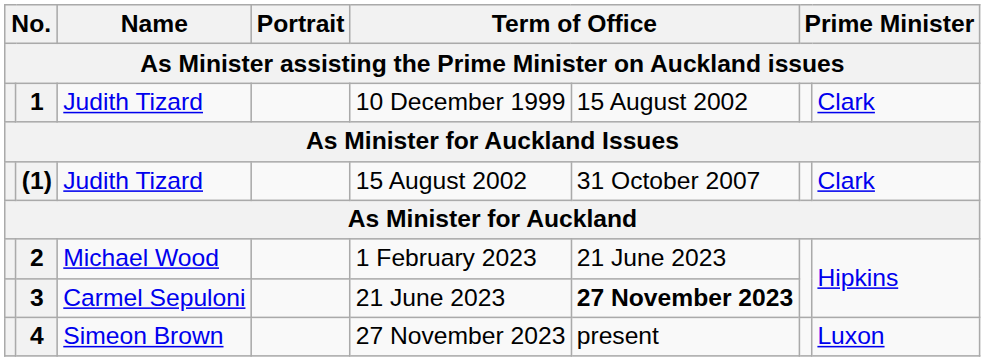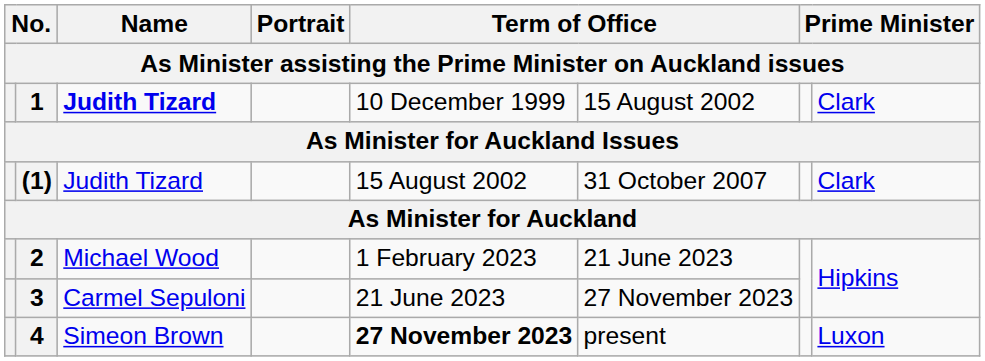(133, 102) normal -> (140, 102) bold
(685, 297) bold -> (688, 297) normal
(461, 336) normal -> (464, 336) bold
